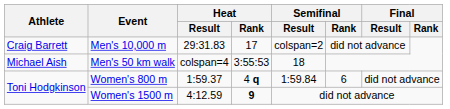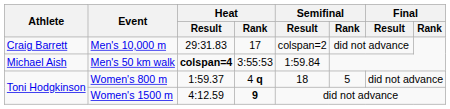(204, 63) normal -> (206, 63) bold
(299, 63) 18 -> (302, 63) 1:59.84
(299, 80) 1:59.84 -> (302, 80) 18
(344, 80) 6 -> (347, 80) 5
